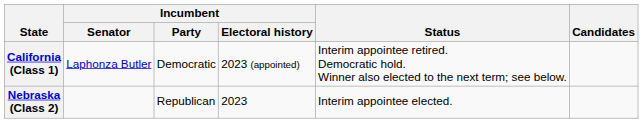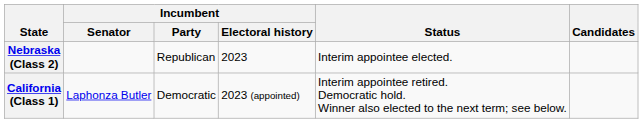rows swapped: (34, 63) <-> (34, 102)
